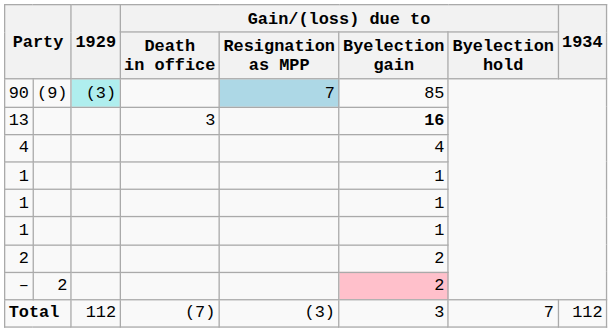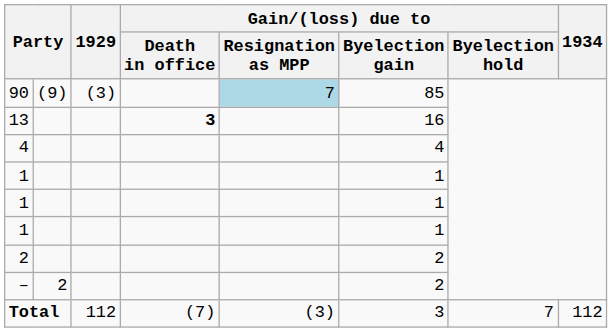(101, 93) paleturquoise background -> (101, 93) no background
(210, 121) normal -> (210, 121) bold
(434, 121) bold -> (434, 121) normal
(439, 286) pink background -> (439, 286) no background
